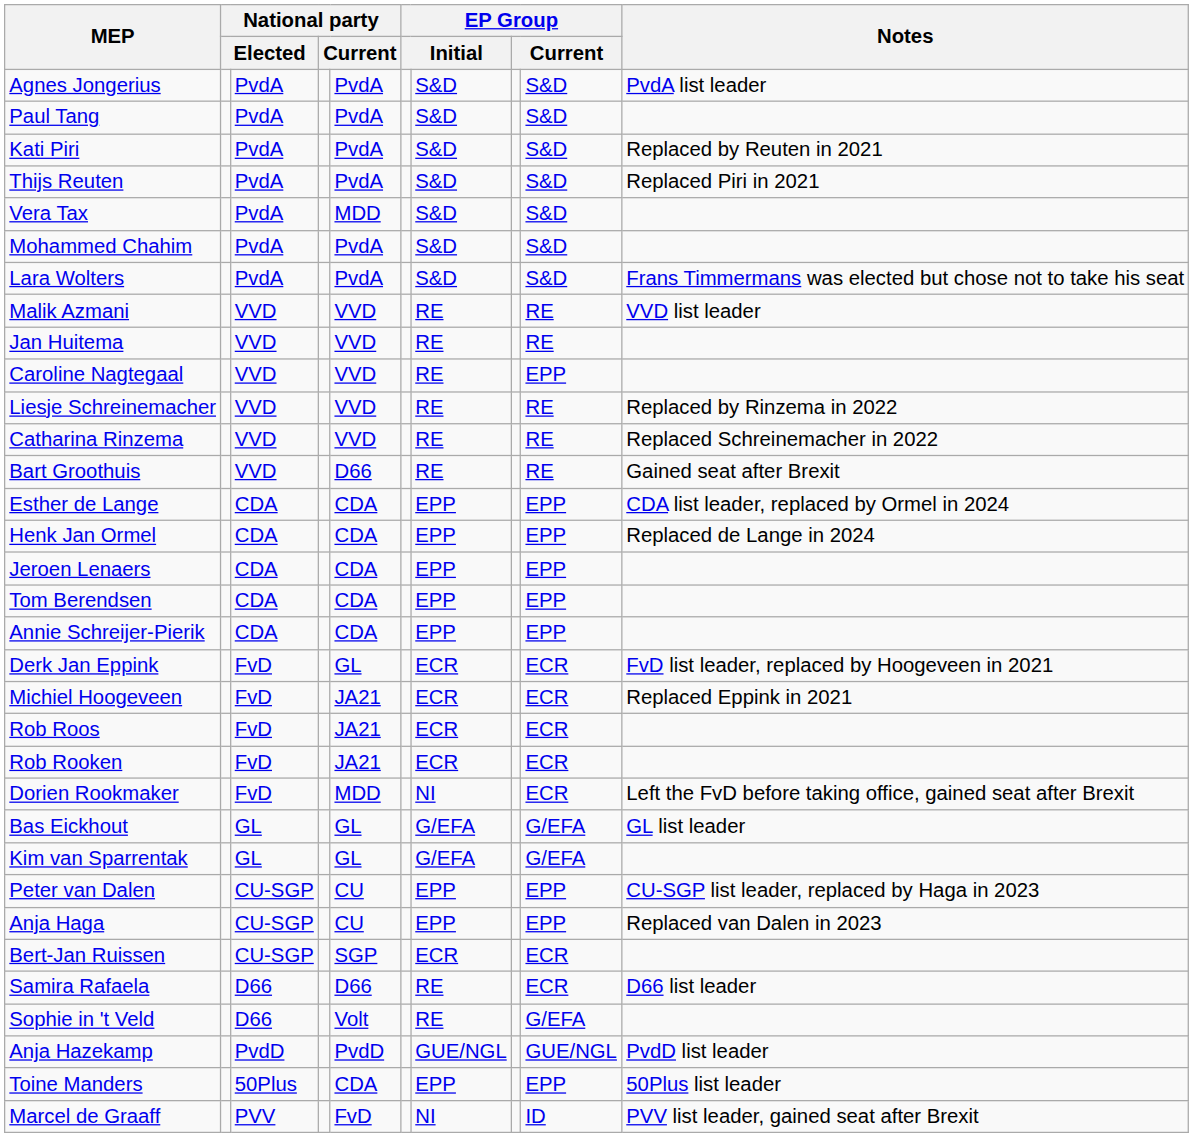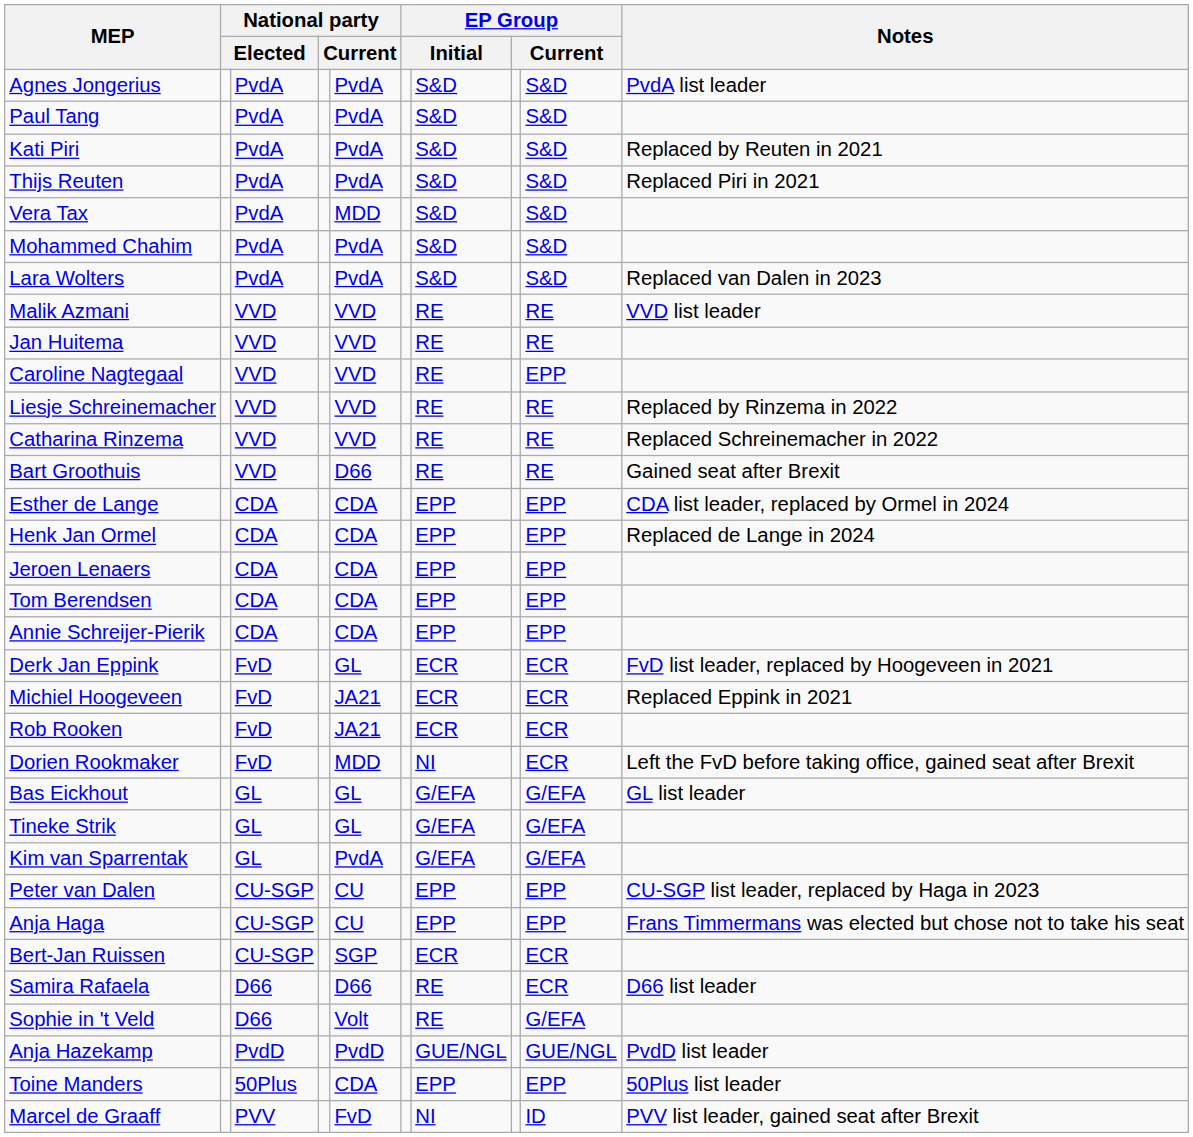(905, 278) Frans Timmermans was elected but chose not to take his seat -> (754, 278) Replaced van Dalen in 2023
- row: (55, 729)
+ row: (63, 826)
(348, 858) GL -> (359, 858) PvdA
(754, 922) Replaced van Dalen in 2023 -> (905, 922) Frans Timmermans was elected but chose not to take his seat
